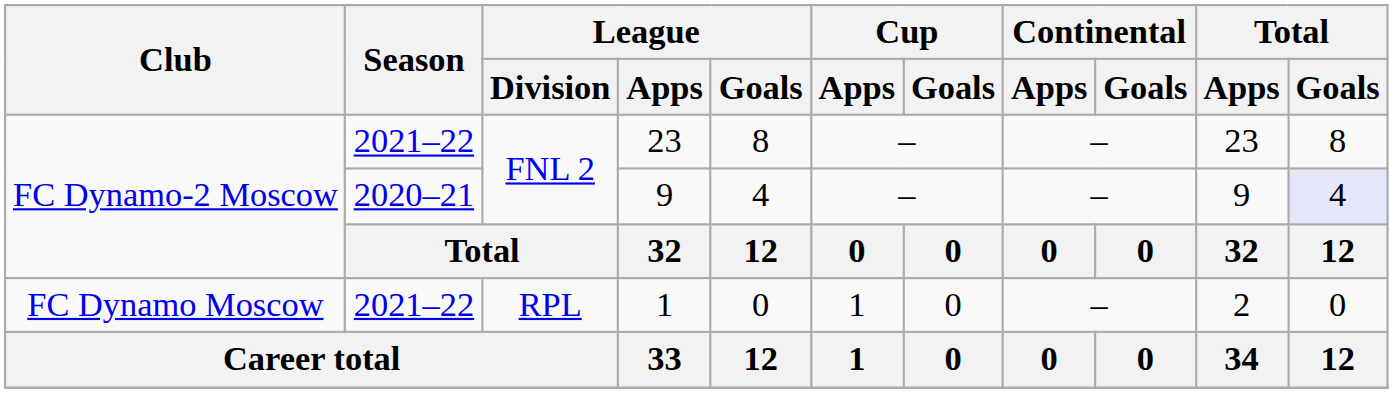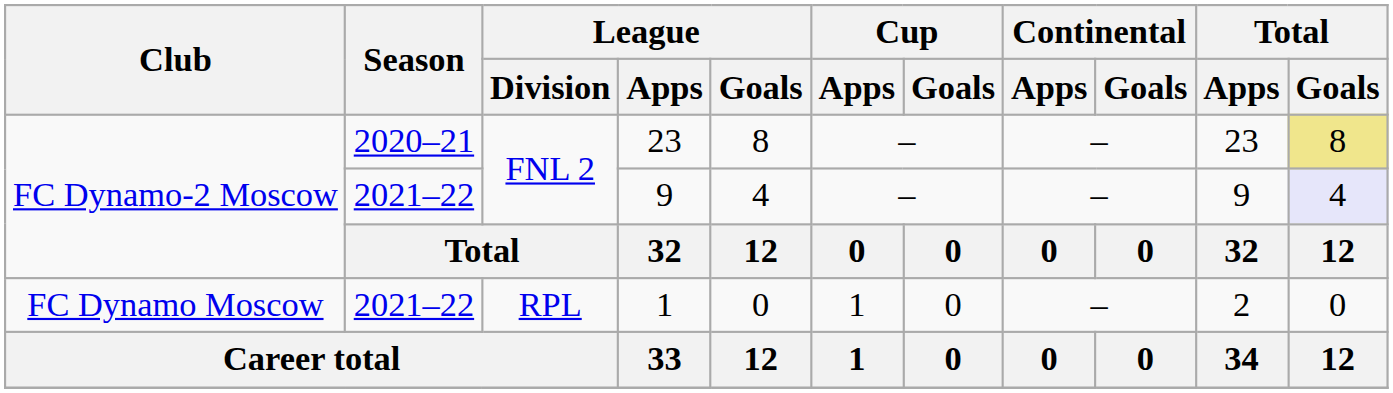(414, 140) 2021–22 -> (414, 140) 2020–21
(1338, 140) no background -> (1338, 140) khaki background
(414, 195) 2020–21 -> (414, 195) 2021–22
